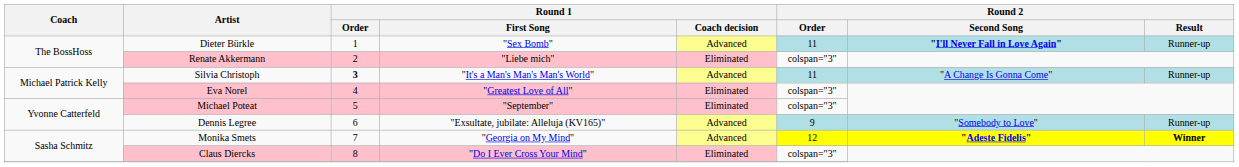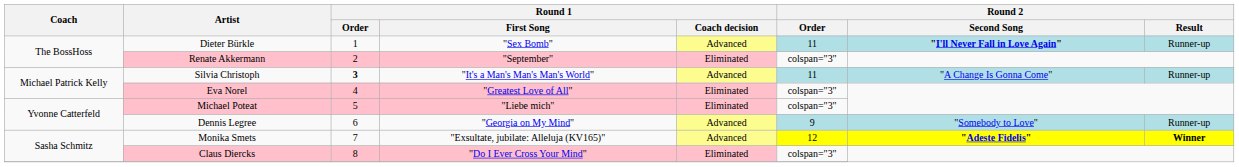(528, 59) "Liebe mich" -> (528, 59) "September"
(528, 106) "September" -> (528, 106) "Liebe mich"
(528, 122) "Exsultate, jubilate: Alleluja (KV165)" -> (528, 122) "Georgia on My Mind"
(528, 138) "Georgia on My Mind" -> (528, 138) "Exsultate, jubilate: Alleluja (KV165)"
